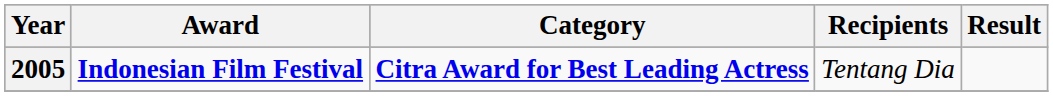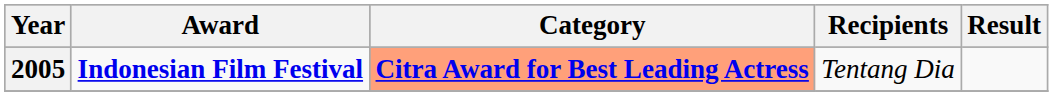(592, 68) no background -> (592, 68) lightsalmon background
